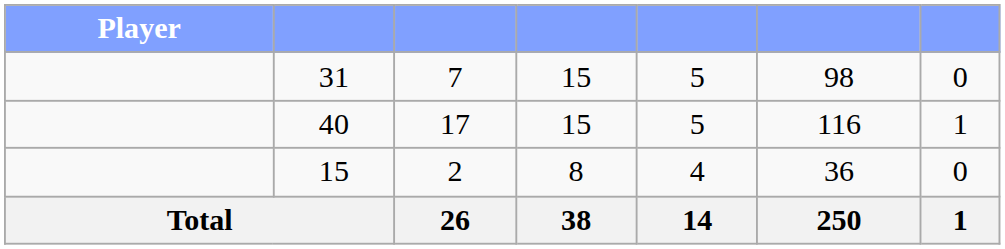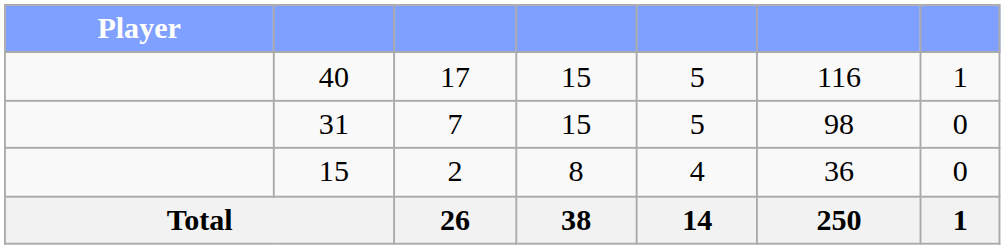rows swapped: (334, 123) <-> (334, 76)
